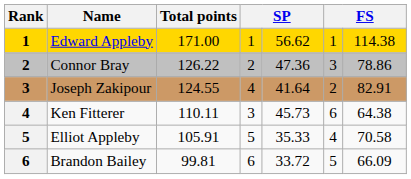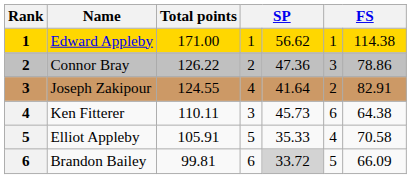(293, 161) no background -> (293, 161) lightgrey background
